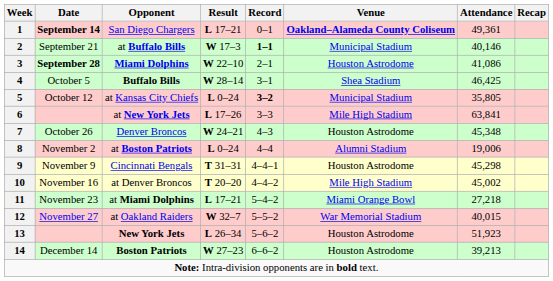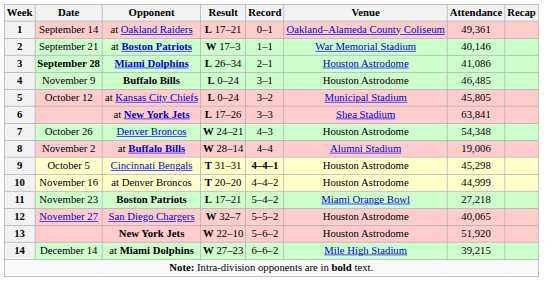(69, 30) bold -> (69, 30) normal
(152, 30) San Diego Chargers -> (152, 30) at Oakland Raiders
(371, 30) bold -> (366, 30) normal
(152, 47) at Buffalo Bills -> (152, 47) at Boston Patriots
(265, 47) bold -> (265, 47) normal
(371, 47) Municipal Stadium -> (366, 47) War Memorial Stadium
(223, 64) W 22–10 -> (223, 64) L 26–34
(69, 81) October 5 -> (69, 81) November 9
(223, 81) W 28–14 -> (223, 81) L 0–24
(371, 81) Shea Stadium -> (366, 81) Houston Astrodome
(486, 81) 46,425 -> (476, 81) 46,485
(265, 98) bold -> (265, 98) normal
(486, 98) 35,805 -> (476, 98) 45,805
(371, 115) Mile High Stadium -> (366, 115) Shea Stadium
(486, 132) 45,348 -> (476, 132) 54,348
(152, 149) at Boston Patriots -> (152, 149) at Buffalo Bills
(223, 149) L 0–24 -> (223, 149) W 28–14
(69, 166) November 9 -> (69, 166) October 5
(265, 166) normal -> (265, 166) bold
(371, 183) Mile High Stadium -> (366, 183) Houston Astrodome
(486, 183) 45,002 -> (476, 183) 44,999
(152, 200) at Miami Dolphins -> (152, 200) Boston Patriots
(152, 217) at Oakland Raiders -> (152, 217) San Diego Chargers
(371, 217) War Memorial Stadium -> (366, 217) Houston Astrodome
(486, 217) 40,015 -> (476, 217) 40,065
(223, 234) L 26–34 -> (223, 234) W 22–10
(486, 234) 51,923 -> (476, 234) 51,920
(152, 251) Boston Patriots -> (152, 251) at Miami Dolphins
(371, 251) Houston Astrodome -> (366, 251) Mile High Stadium
(486, 251) 39,213 -> (476, 251) 39,215
